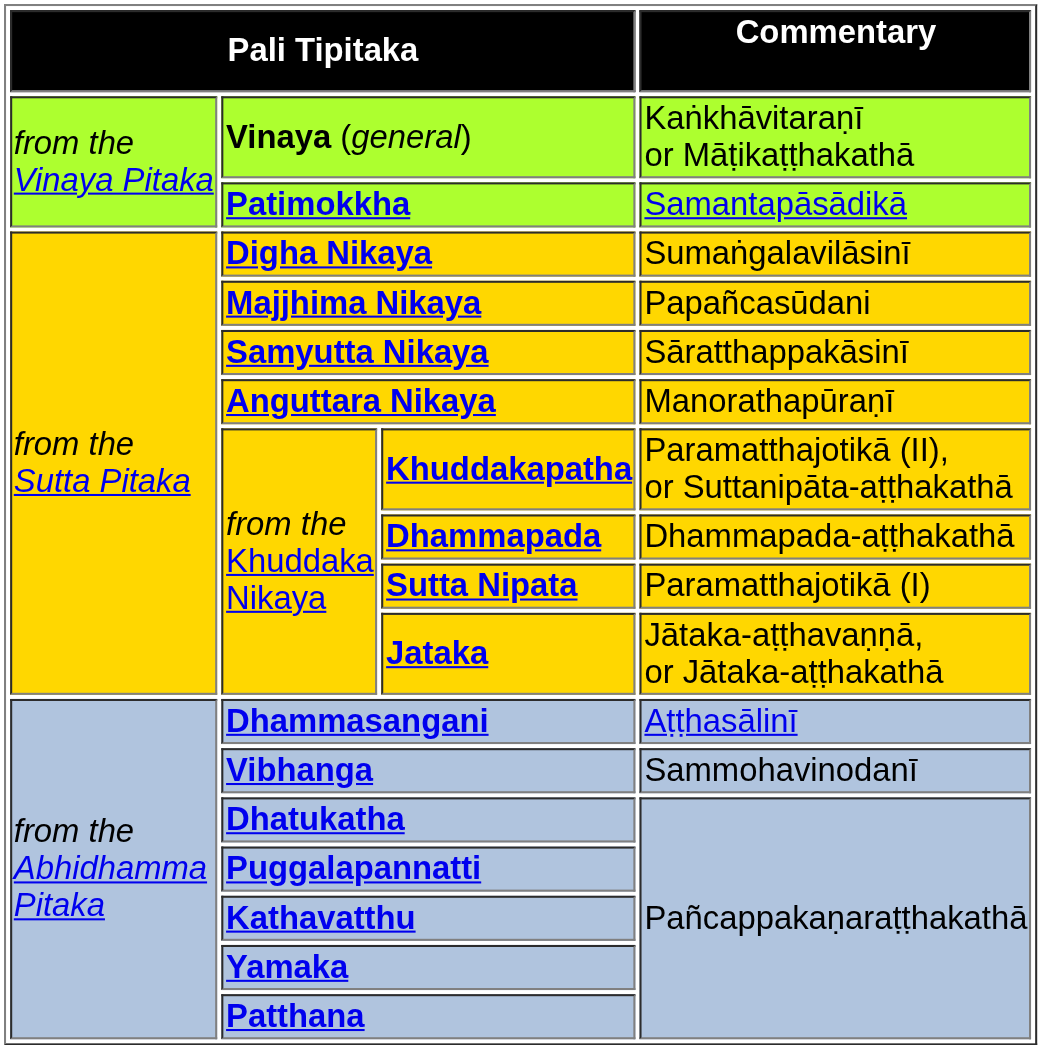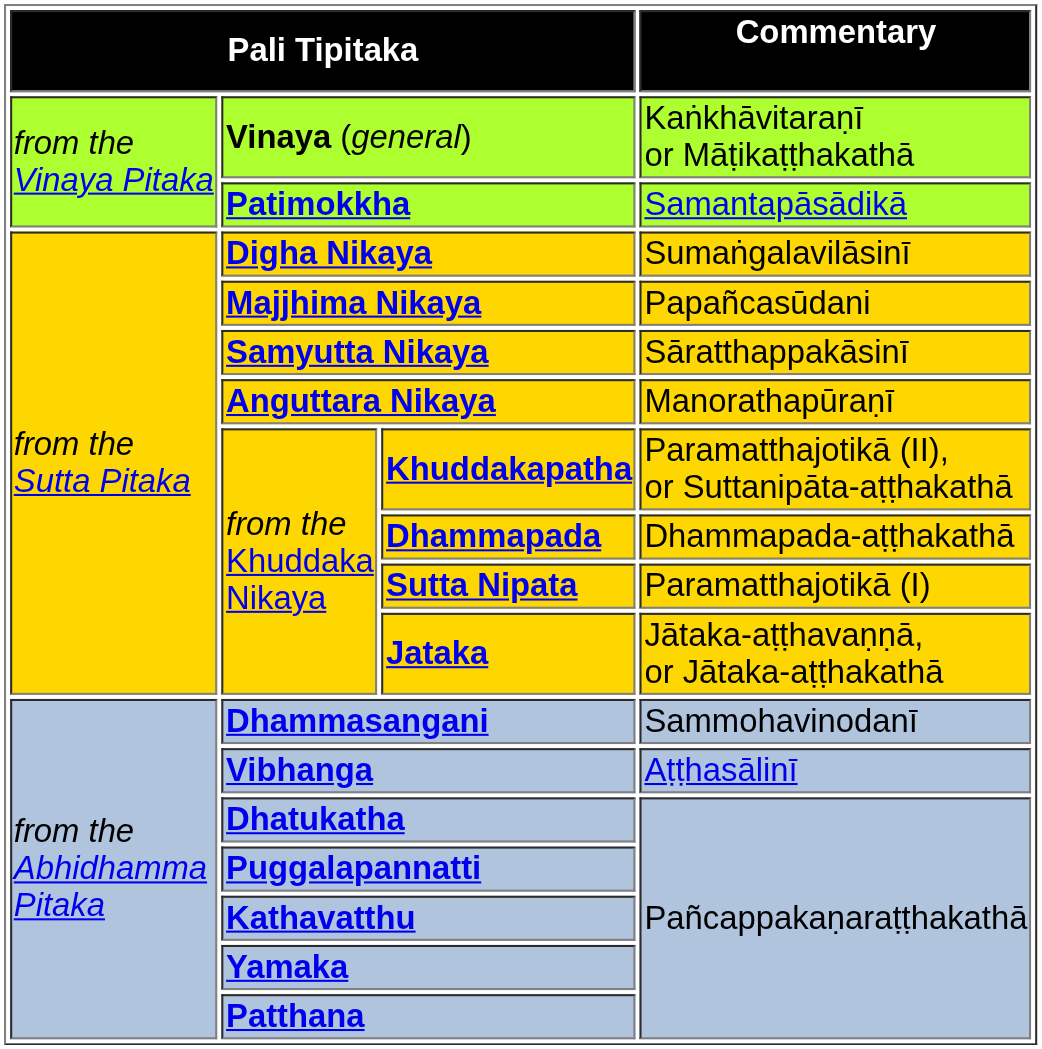(721, 720) Aṭṭhasālinī -> (781, 720) Sammohavinodanī
(781, 770) Sammohavinodanī -> (721, 770) Aṭṭhasālinī
